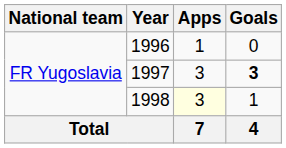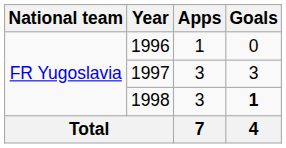(254, 73) bold -> (254, 73) normal
(200, 101) lightyellow background -> (200, 101) no background
(254, 101) normal -> (254, 101) bold
